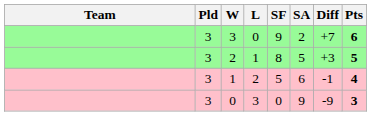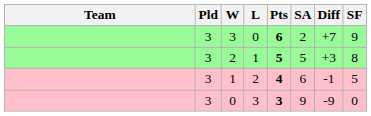columns swapped: (279, 15) <-> (354, 15)
